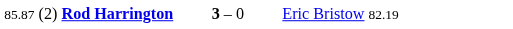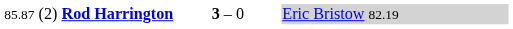(341, 14) no background -> (341, 14) lightgrey background
